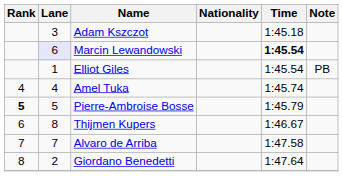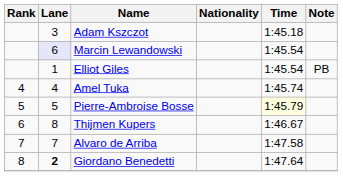(284, 50) bold -> (284, 50) normal
(21, 106) bold -> (21, 106) normal
(284, 106) no background -> (284, 106) lightyellow background
(55, 161) normal -> (55, 161) bold
